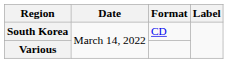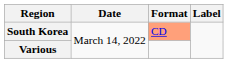(159, 31) no background -> (159, 31) lightsalmon background
